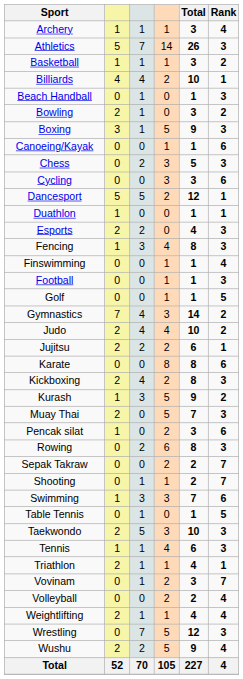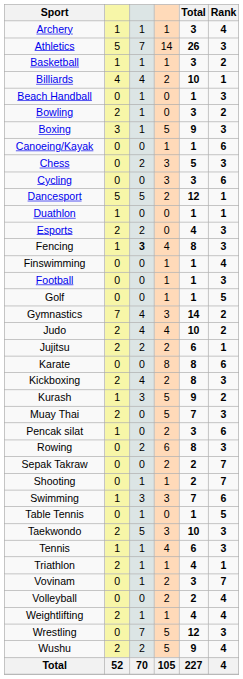(142, 247) normal -> (142, 247) bold
